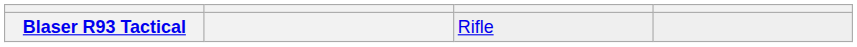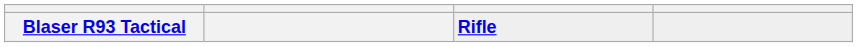(476, 26) normal -> (477, 26) bold
